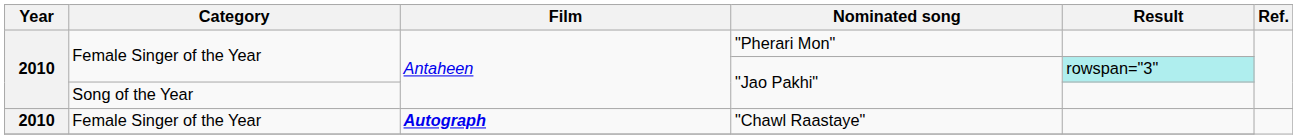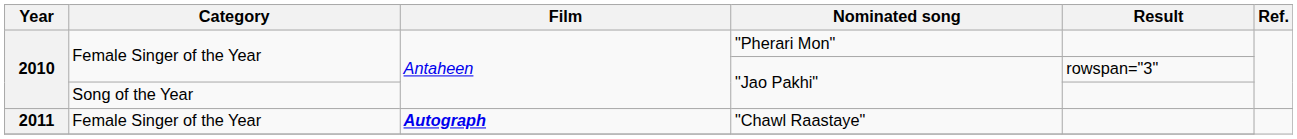(1112, 69) paleturquoise background -> (1112, 69) no background
(37, 120) 2010 -> (37, 120) 2011
